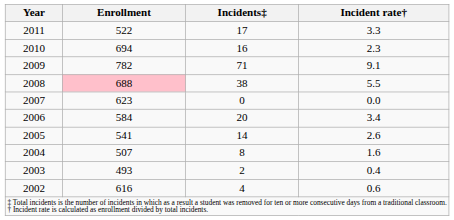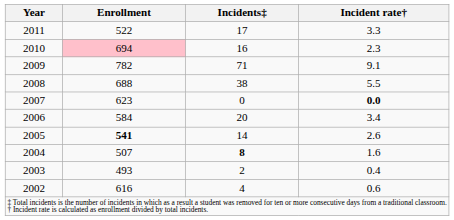(124, 48) no background -> (124, 48) pink background
(124, 83) pink background -> (124, 83) no background
(374, 100) normal -> (374, 100) bold
(124, 135) normal -> (124, 135) bold
(242, 153) normal -> (242, 153) bold
